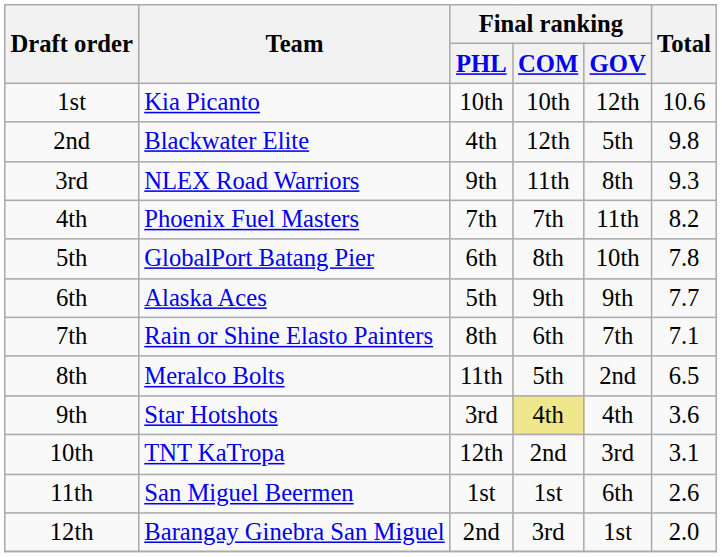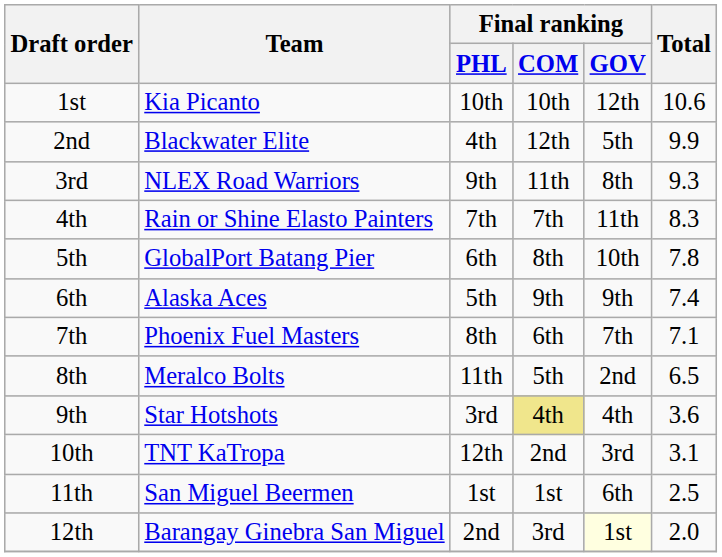(684, 141) 9.8 -> (684, 141) 9.9
(252, 219) Phoenix Fuel Masters -> (289, 219) Rain or Shine Elasto Painters
(684, 219) 8.2 -> (684, 219) 8.3
(684, 297) 7.7 -> (684, 297) 7.4
(289, 336) Rain or Shine Elasto Painters -> (252, 336) Phoenix Fuel Masters
(684, 492) 2.6 -> (684, 492) 2.5
(618, 532) no background -> (618, 532) lightyellow background
